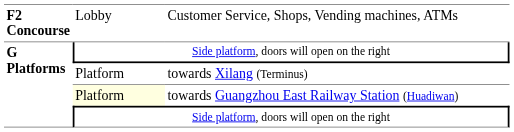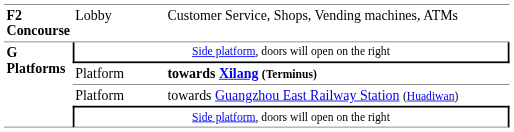(238, 73) normal -> (242, 73) bold
(100, 95) lightyellow background -> (100, 95) no background
